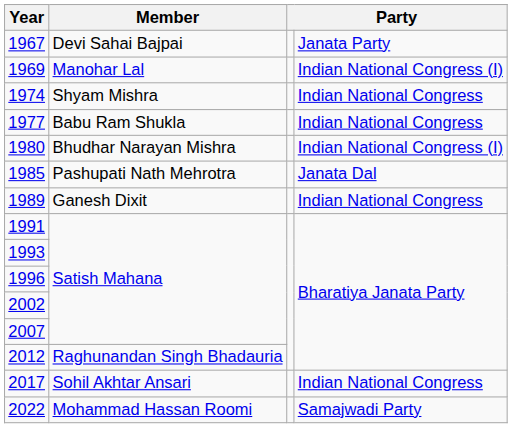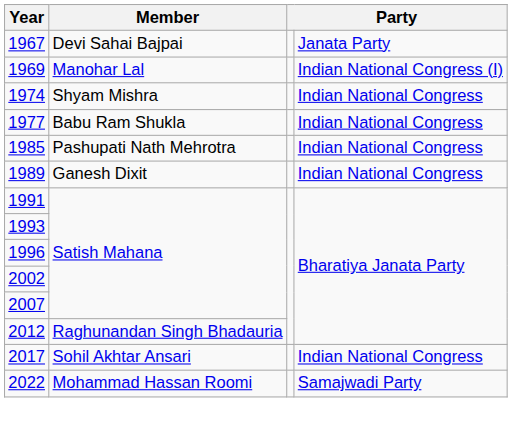- row: (27, 148)
(337, 174) Janata Dal -> (390, 148) Indian National Congress
